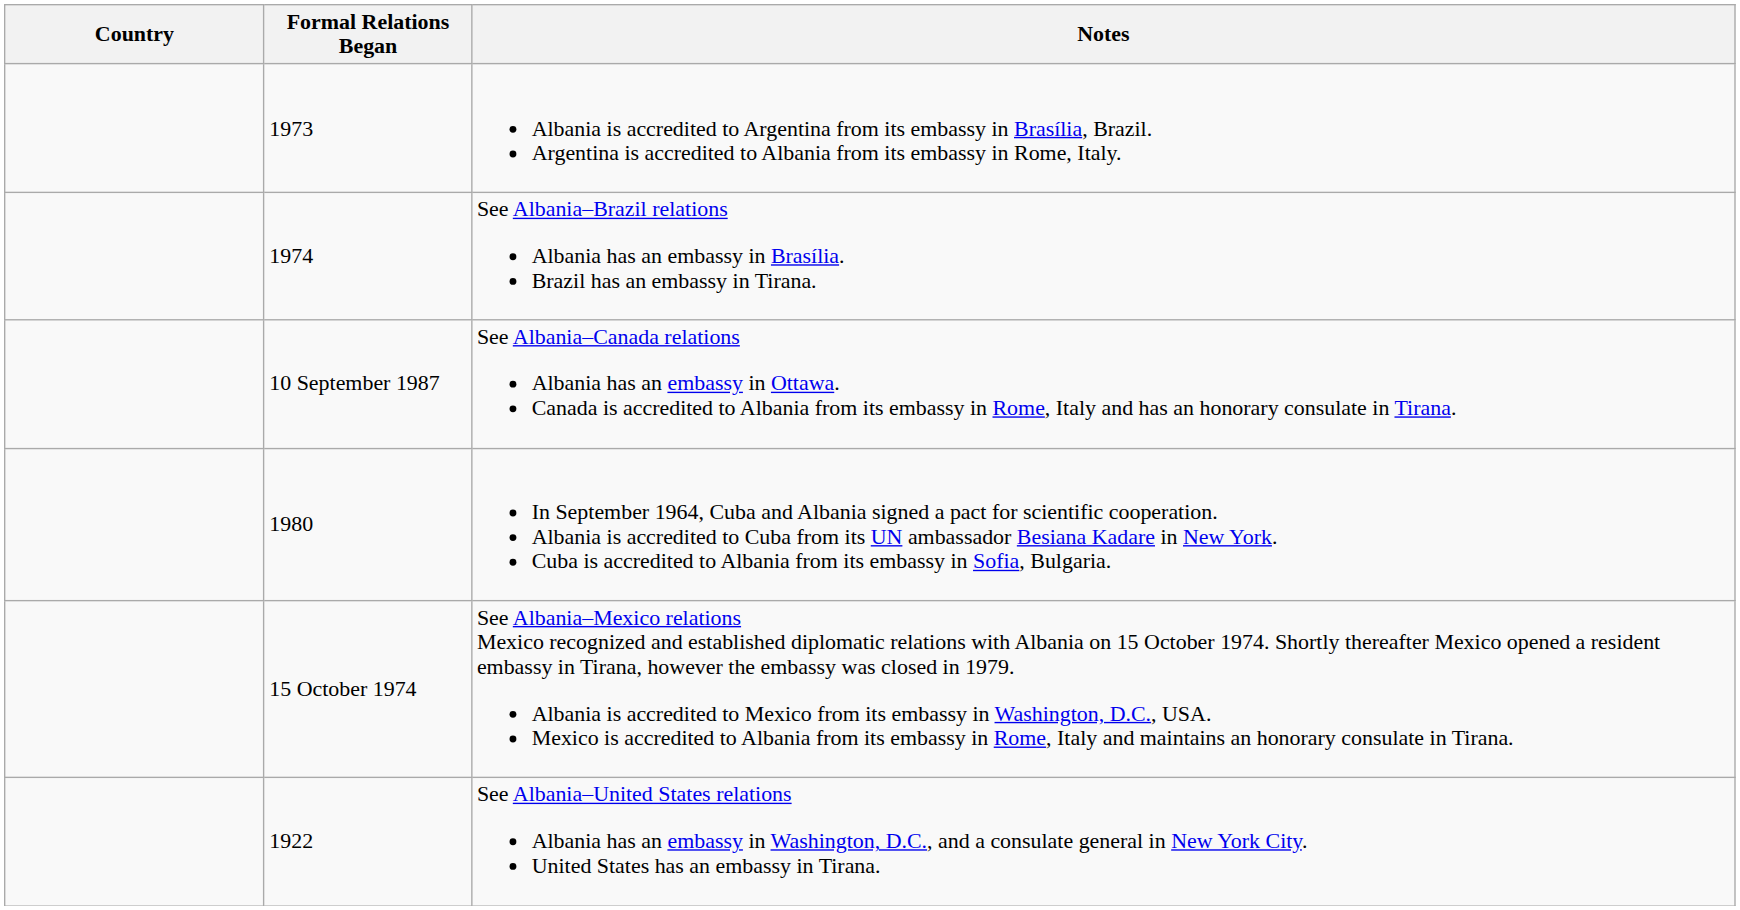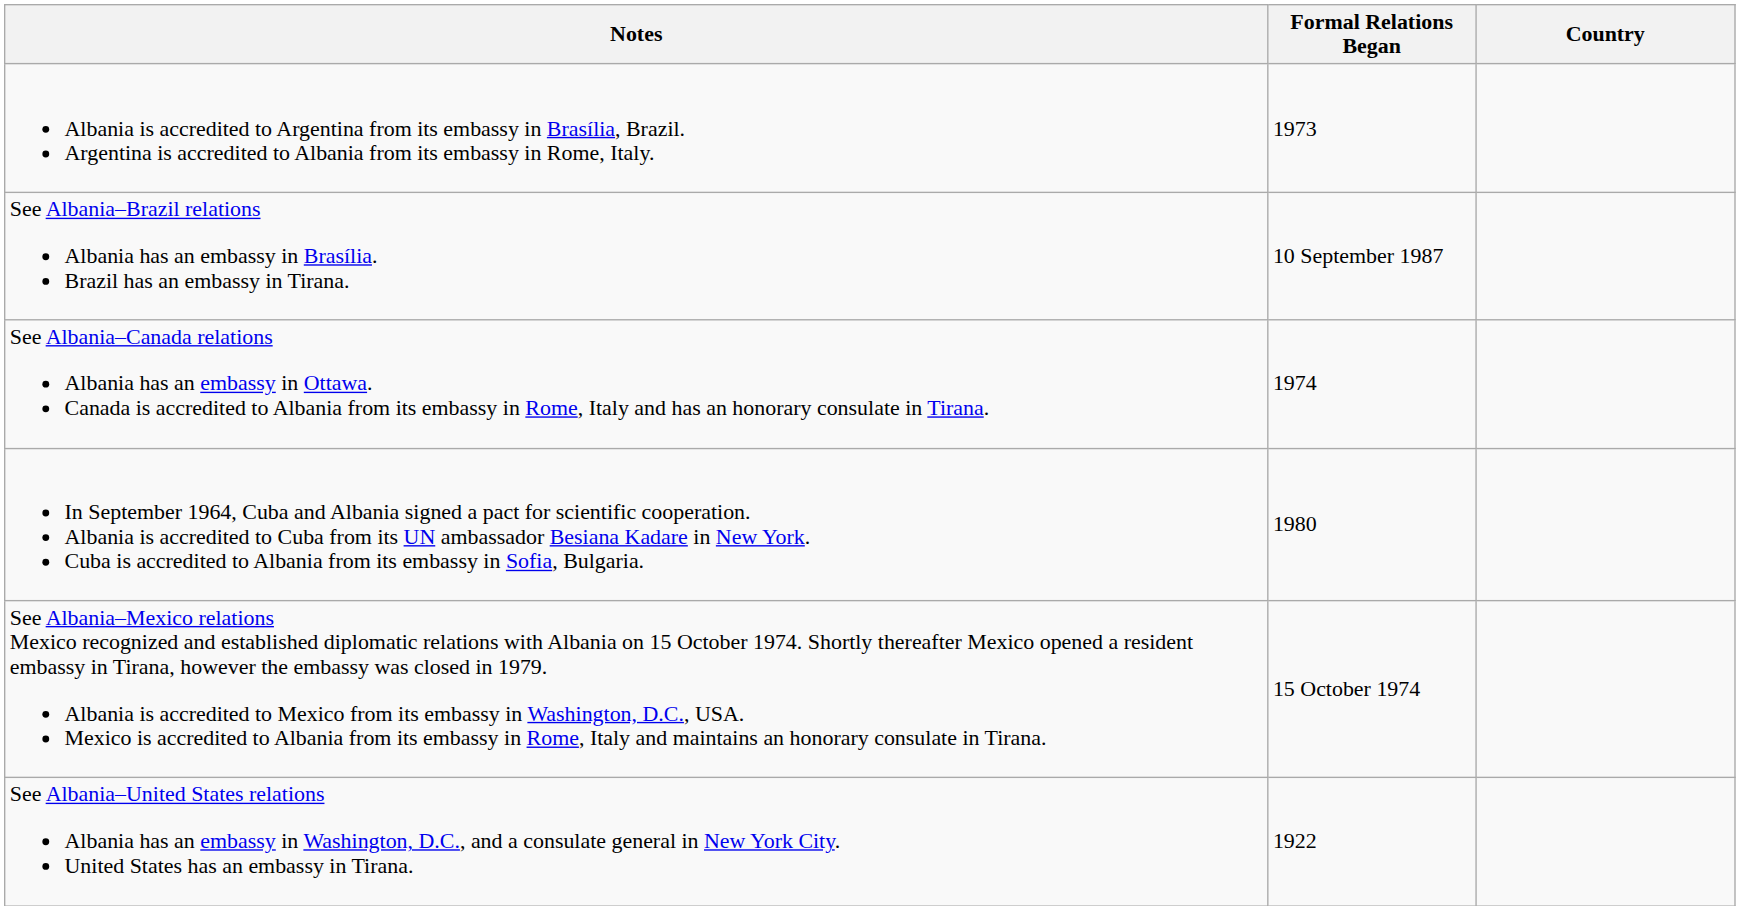columns swapped: (134, 34) <-> (1103, 34)
(291, 255) 1974 -> (1358, 255) 10 September 1987
(354, 383) 10 September 1987 -> (1295, 383) 1974
